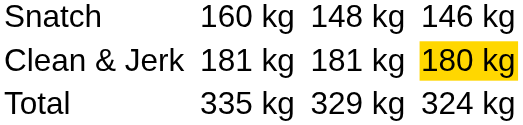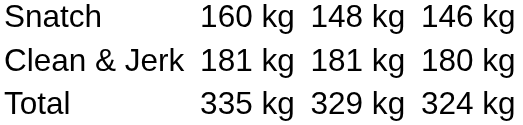(468, 60) gold background -> (468, 60) no background
